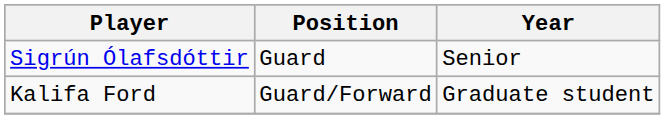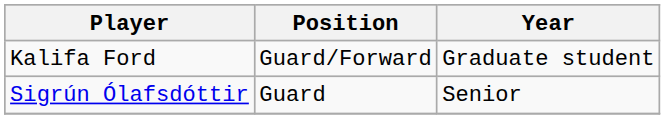rows swapped: (83, 95) <-> (129, 59)
